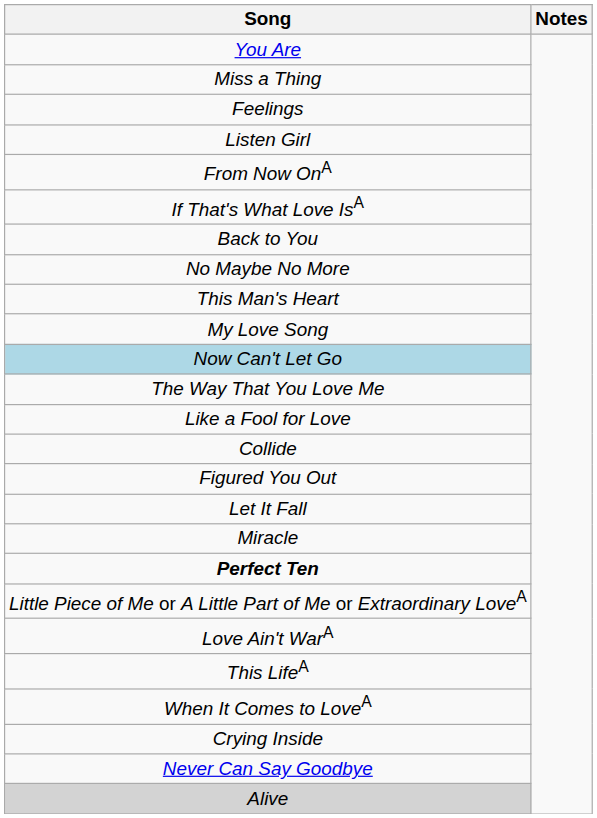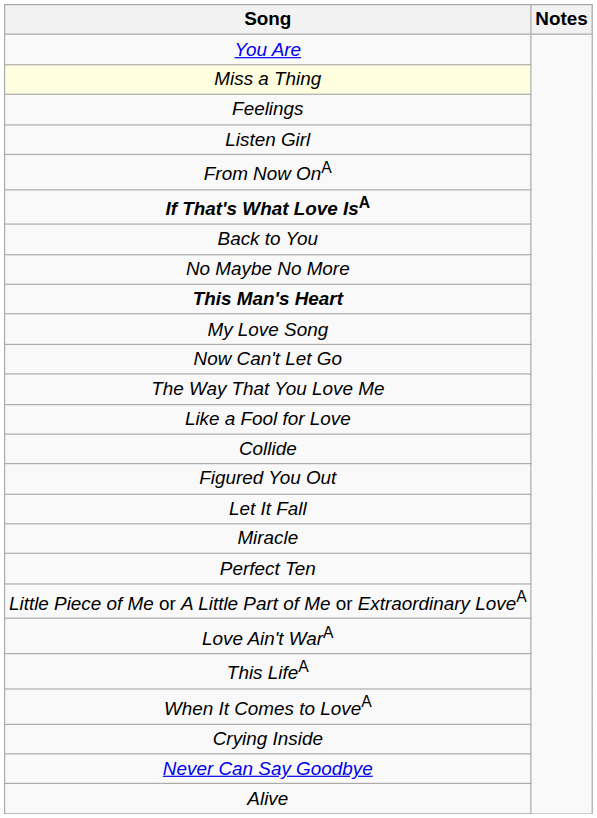(268, 79) no background -> (268, 79) lightyellow background
(268, 206) normal -> (268, 206) bold
(268, 299) normal -> (268, 299) bold
(268, 359) lightblue background -> (268, 359) no background
(268, 568) bold -> (268, 568) normal
(268, 798) lightgrey background -> (268, 798) no background
